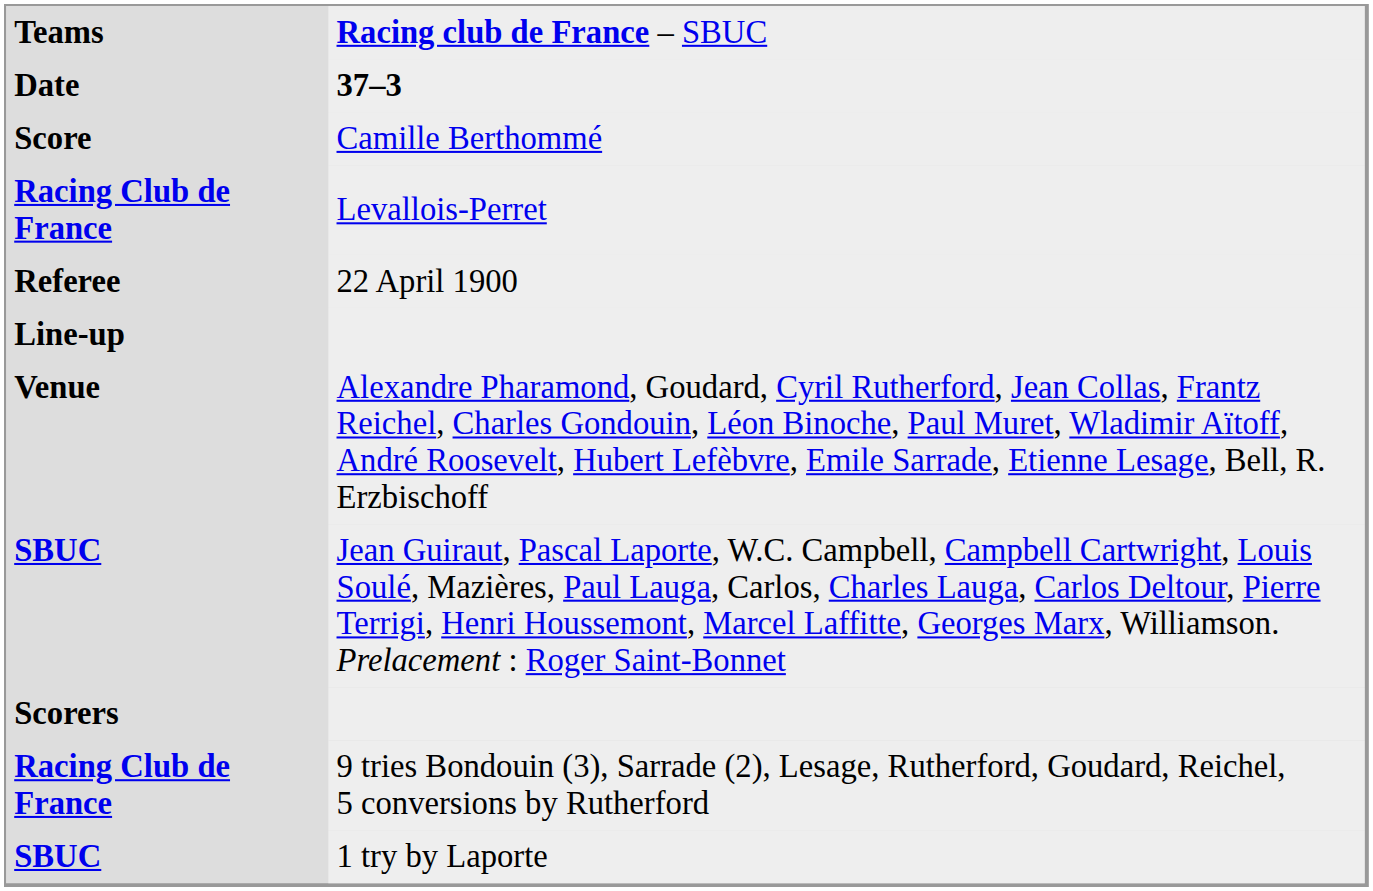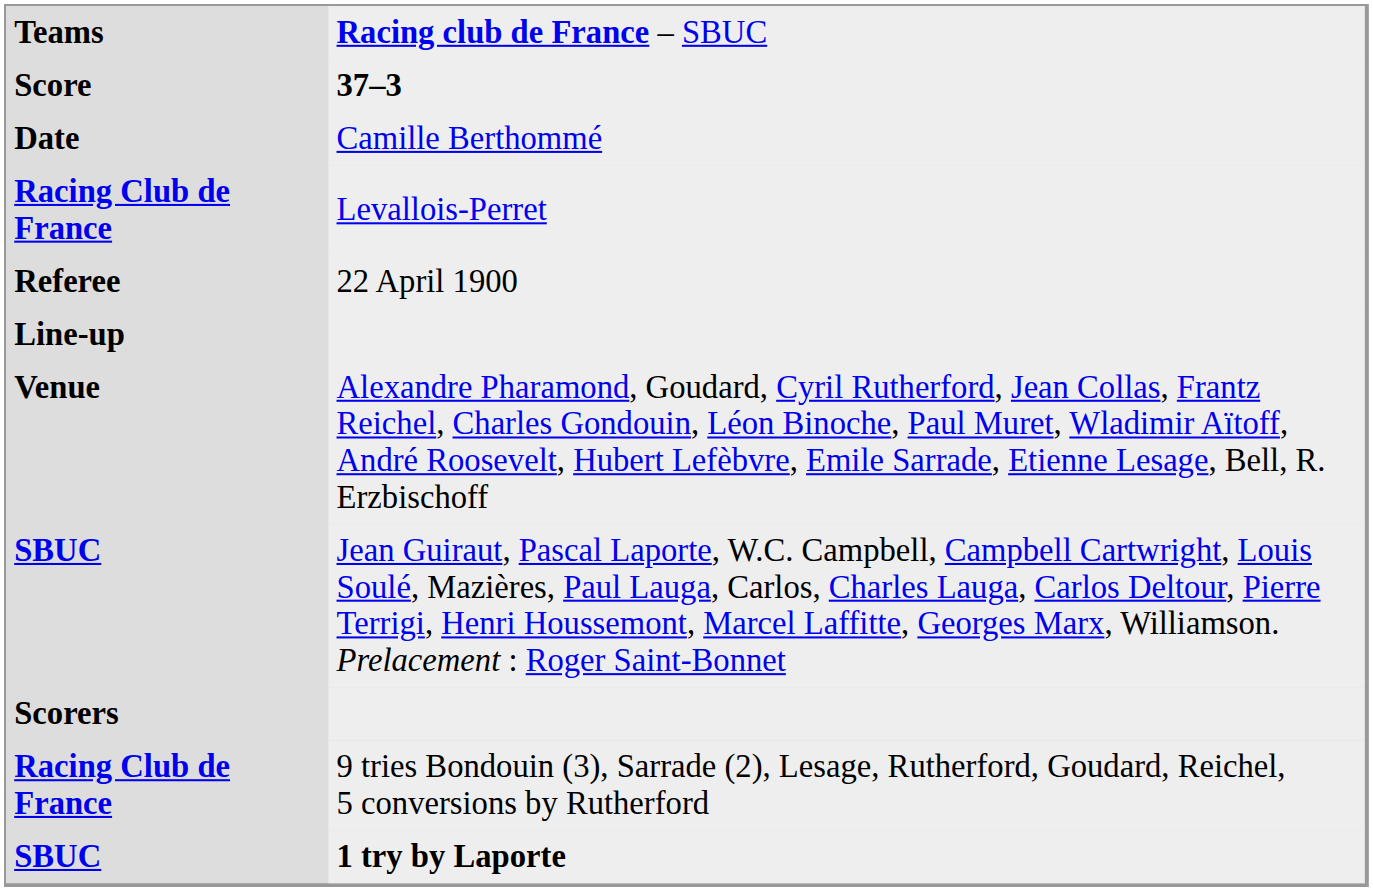(47, 85) Date -> (53, 85) Score
(53, 138) Score -> (47, 138) Date
(442, 856) normal -> (451, 856) bold
